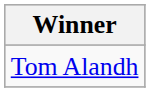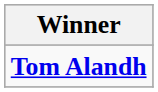(75, 65) normal -> (79, 65) bold
